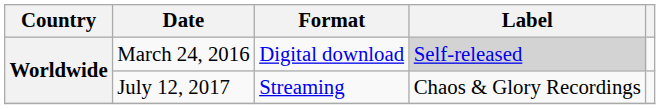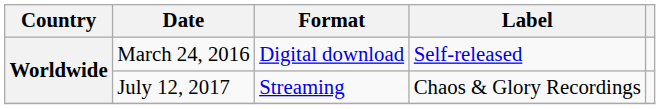(468, 53) lightgrey background -> (468, 53) no background
